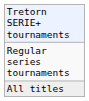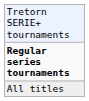(38, 62) normal -> (38, 62) bold
